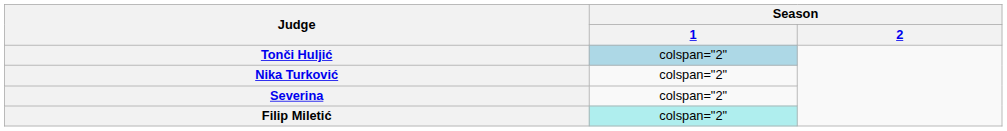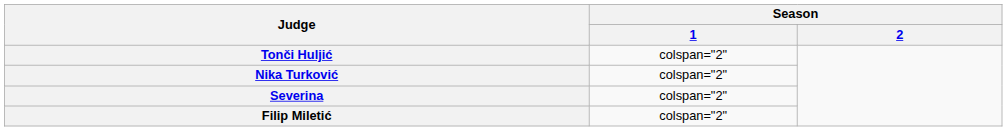(693, 55) lightblue background -> (693, 55) no background
(693, 116) paleturquoise background -> (693, 116) no background
